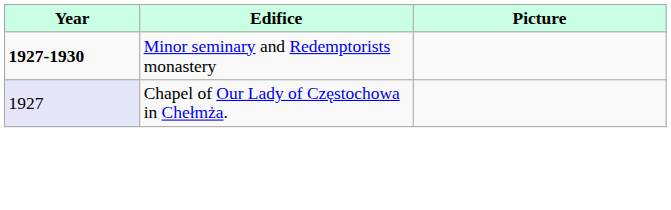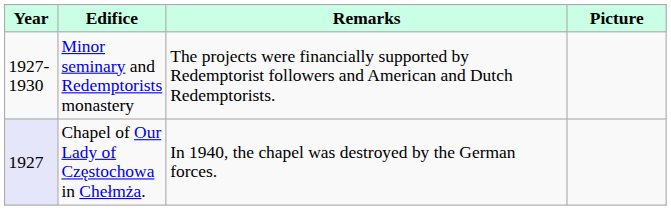+ column: (367, 18)
(46, 55) bold -> (29, 75) normal
